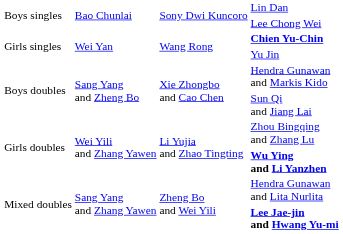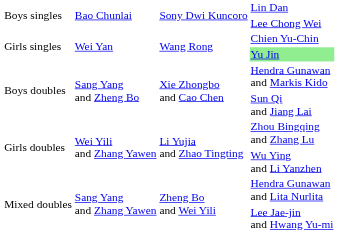(287, 38) bold -> (285, 38) normal
(265, 54) no background -> (265, 54) lightgreen background
(289, 161) bold -> (286, 161) normal
(295, 218) bold -> (292, 218) normal
